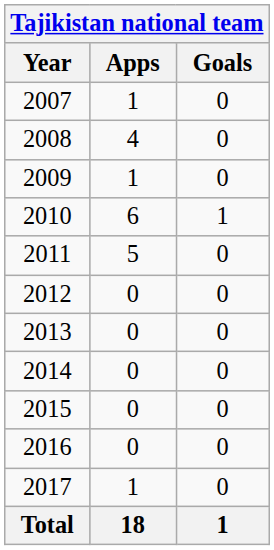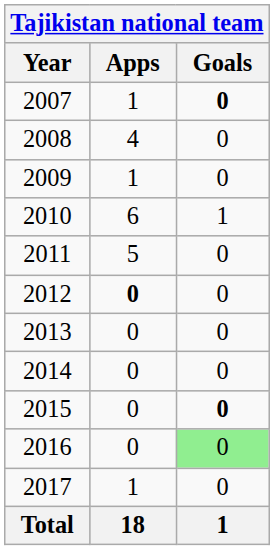(222, 100) normal -> (222, 100) bold
(133, 293) normal -> (133, 293) bold
(222, 409) normal -> (222, 409) bold
(222, 448) no background -> (222, 448) lightgreen background
